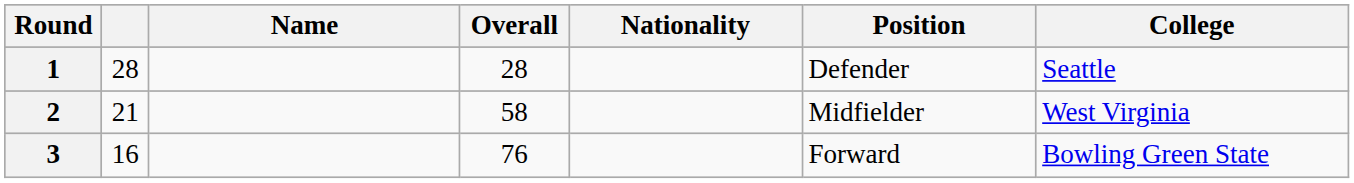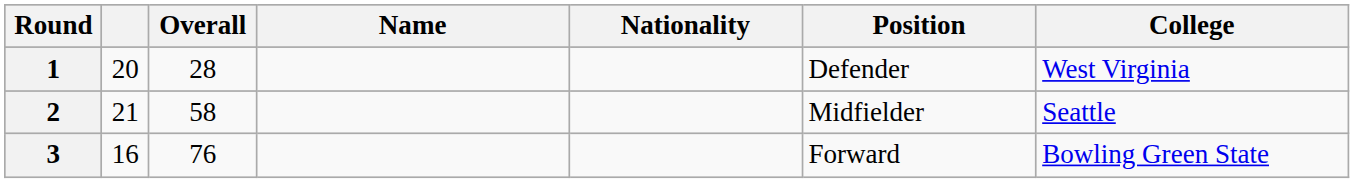columns swapped: (514, 25) <-> (304, 25)
(125, 68) 28 -> (125, 68) 20
(1079, 68) Seattle -> (1116, 68) West Virginia
(1116, 111) West Virginia -> (1079, 111) Seattle
